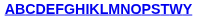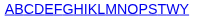(98, 9) bold -> (97, 9) normal
